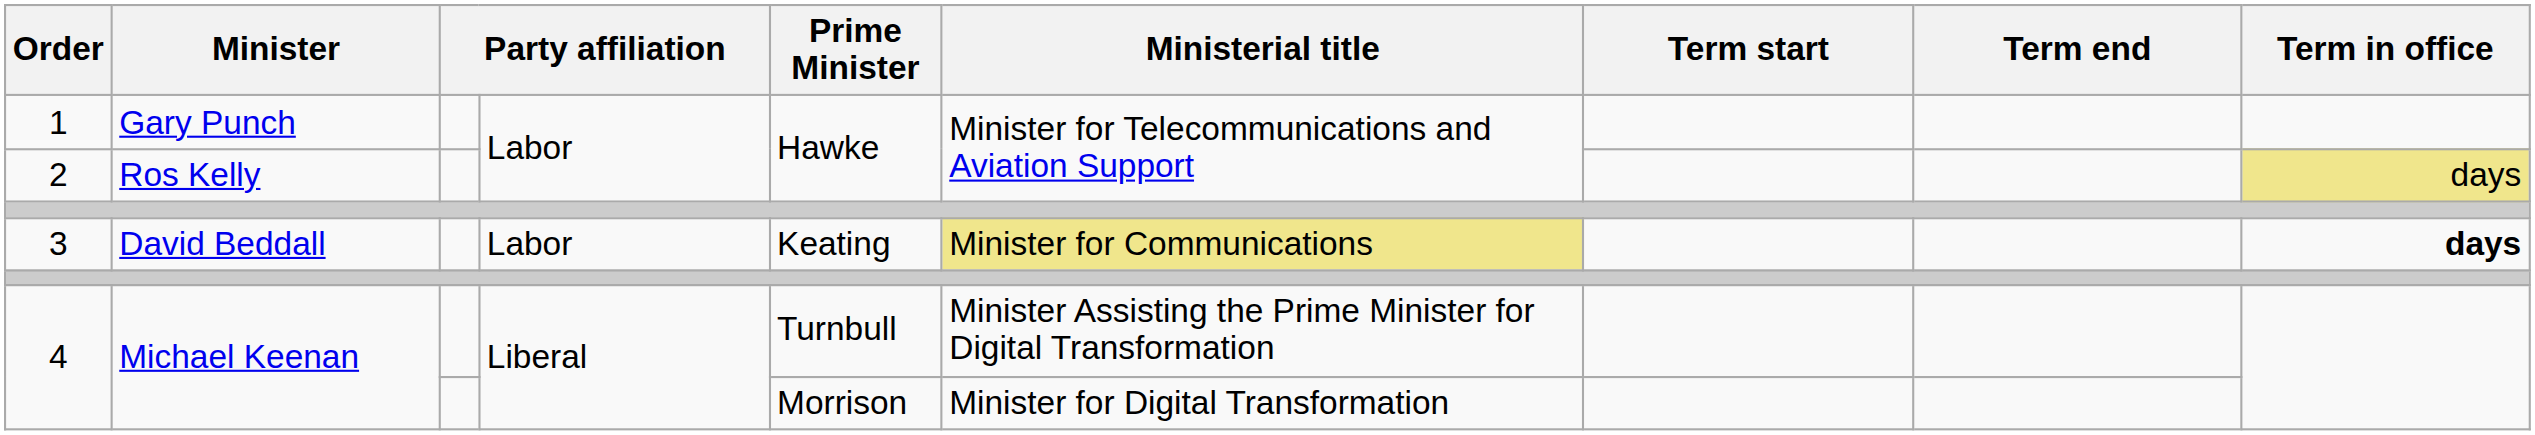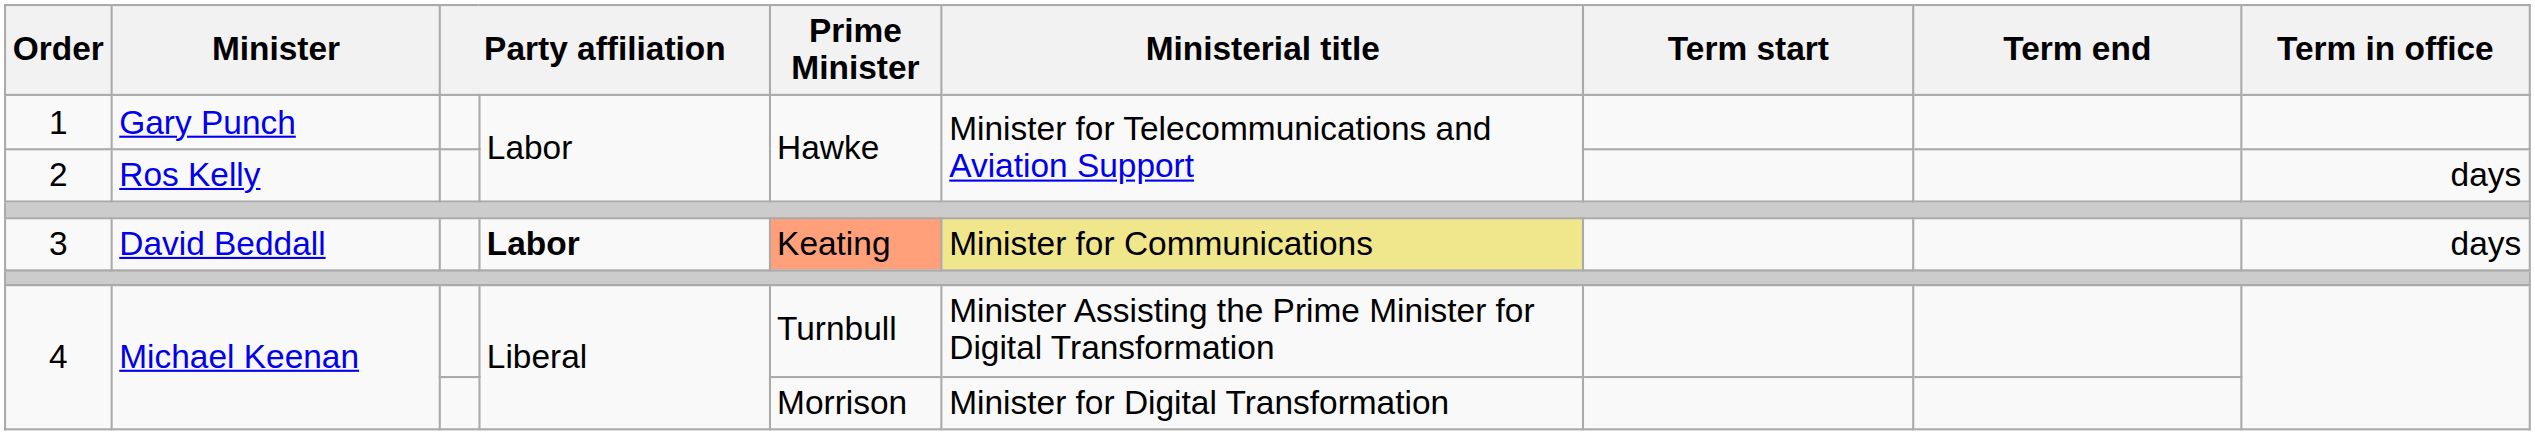(2486, 174) khaki background -> (2486, 174) no background
(530, 243) normal -> (533, 243) bold
(834, 243) no background -> (834, 243) lightsalmon background
(2483, 243) bold -> (2486, 243) normal
